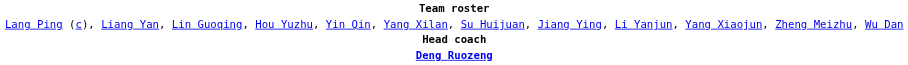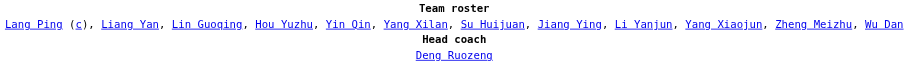(454, 55) bold -> (454, 55) normal
